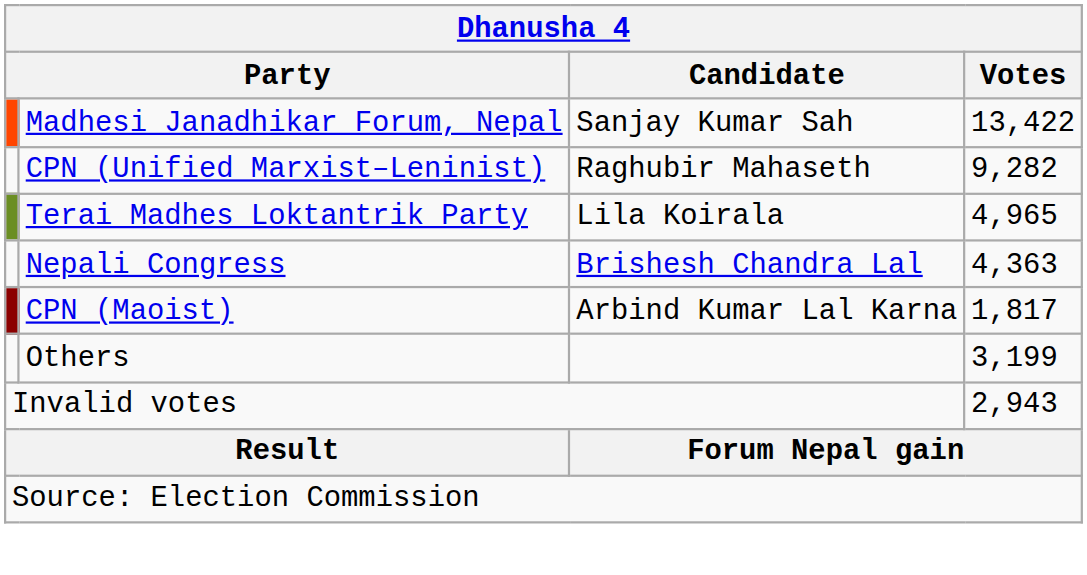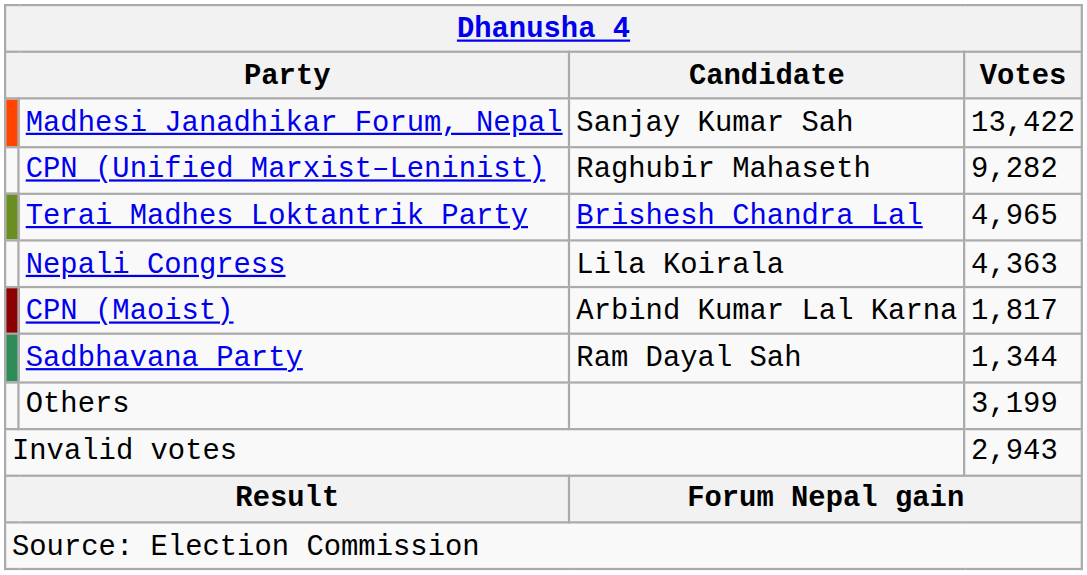(680, 217) Lila Koirala -> (750, 217) Brishesh Chandra Lal
(750, 264) Brishesh Chandra Lal -> (680, 264) Lila Koirala
+ row: (164, 358)
